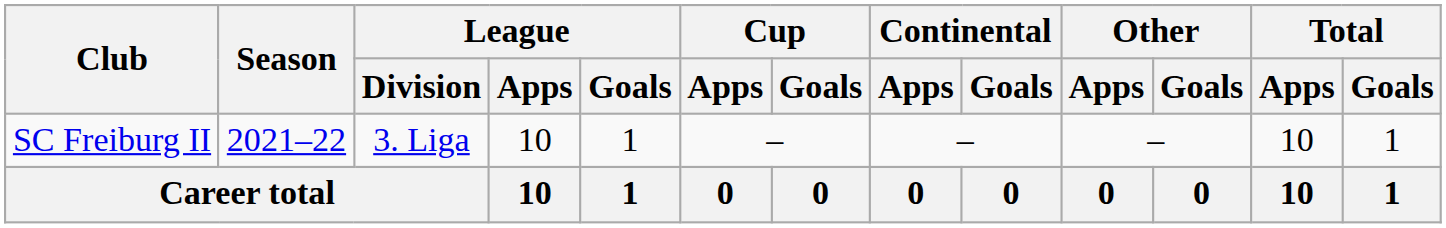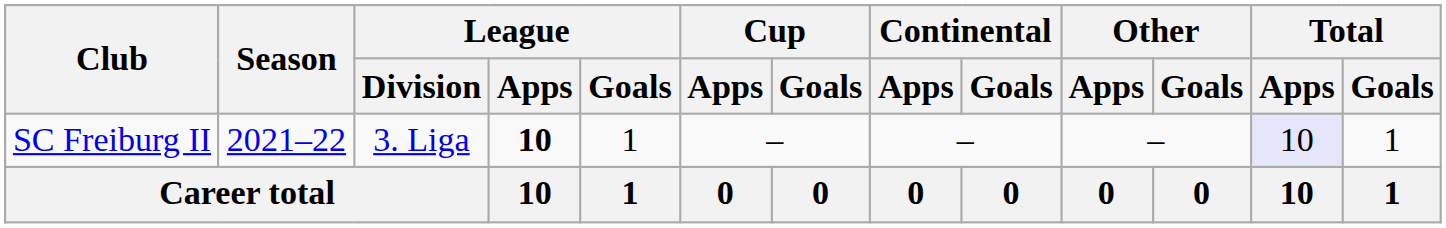(535, 139) normal -> (535, 139) bold
(1297, 139) no background -> (1297, 139) lavender background
